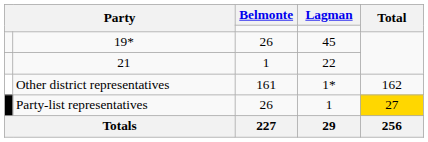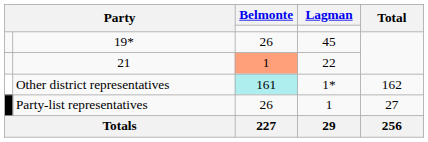(266, 63) no background -> (266, 63) lightsalmon background
(266, 84) no background -> (266, 84) paleturquoise background
(392, 105) gold background -> (392, 105) no background
